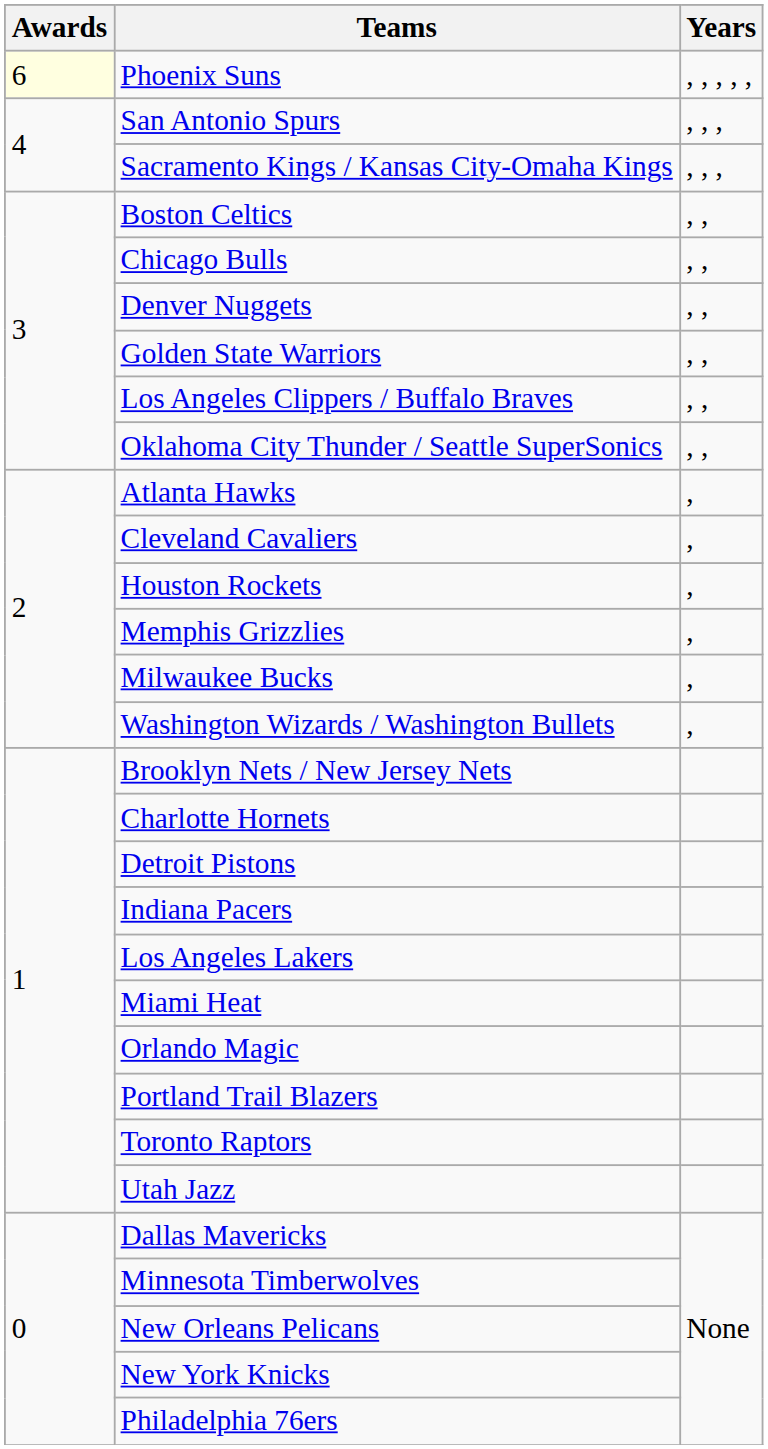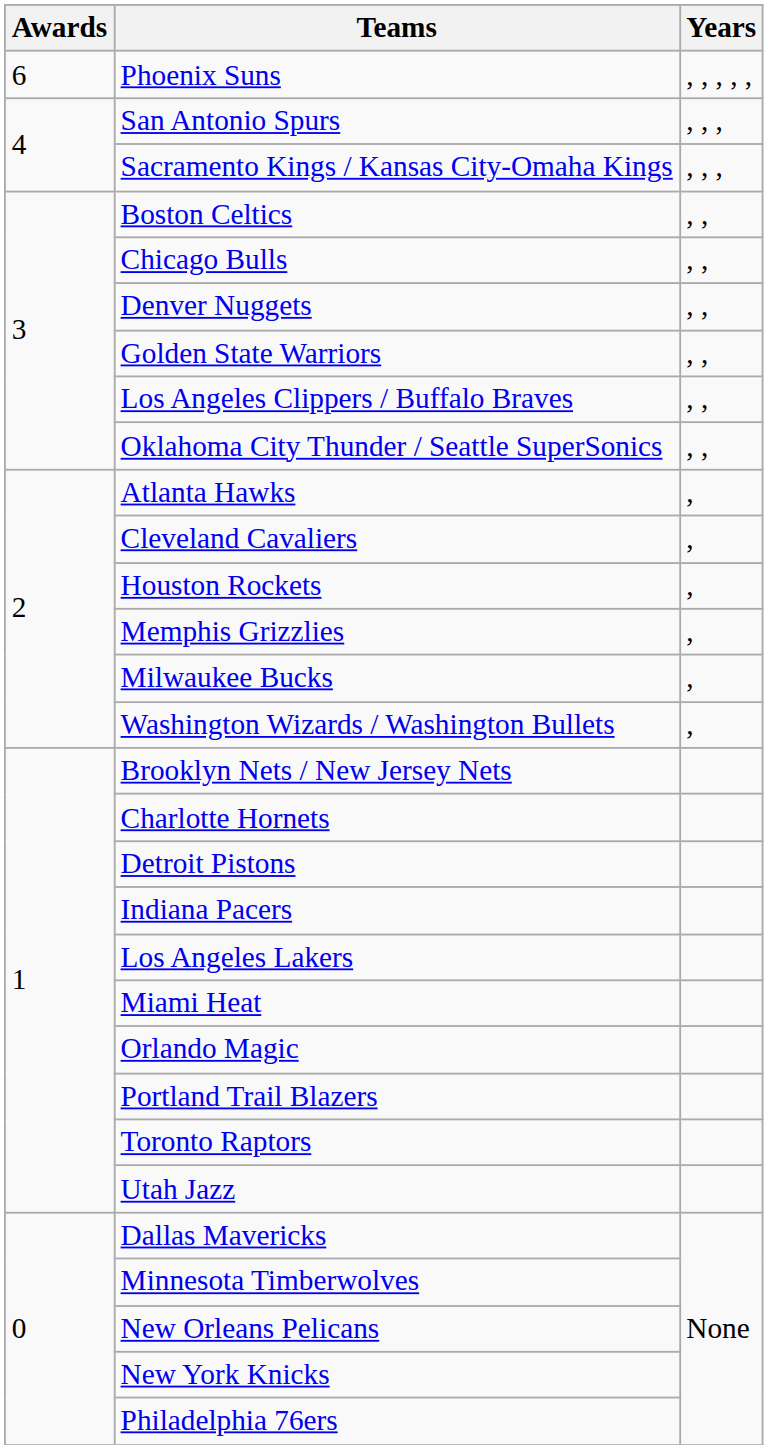(19, 74) lightyellow background -> (19, 74) no background
